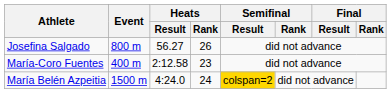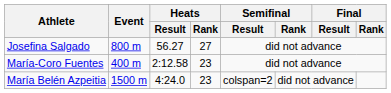(206, 46) 26 -> (206, 46) 27
(206, 81) 24 -> (206, 81) 23
(248, 81) gold background -> (248, 81) no background
